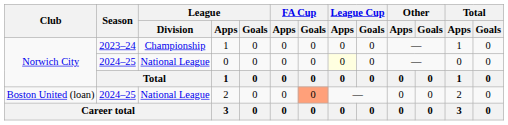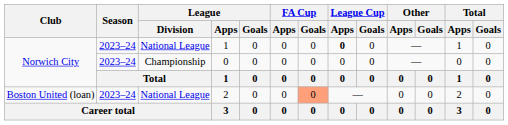(175, 45) Championship -> (175, 45) National League
(342, 45) normal -> (342, 45) bold
(118, 62) 2024–25 -> (118, 62) 2023–24
(175, 62) National League -> (175, 62) Championship
(342, 62) lightyellow background -> (342, 62) no background
(118, 95) 2024–25 -> (118, 95) 2023–24
